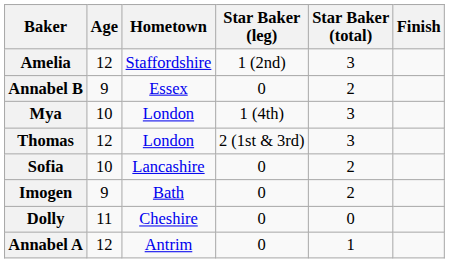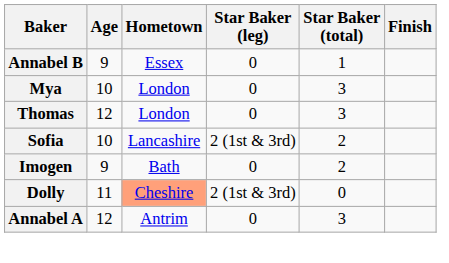- row: (46, 62)
(351, 88) 2 -> (342, 62) 1
(262, 114) 1 (4th) -> (253, 88) 0
(262, 140) 2 (1st & 3rd) -> (253, 114) 0
(262, 166) 0 -> (253, 140) 2 (1st & 3rd)
(168, 219) no background -> (164, 192) lightsalmon background
(262, 219) 0 -> (253, 192) 2 (1st & 3rd)
(351, 245) 1 -> (342, 219) 3
